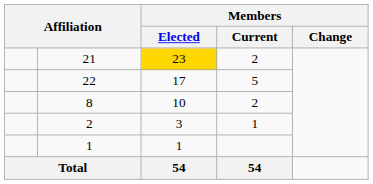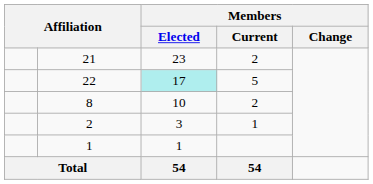(179, 59) gold background -> (179, 59) no background
(179, 81) no background -> (179, 81) paleturquoise background
